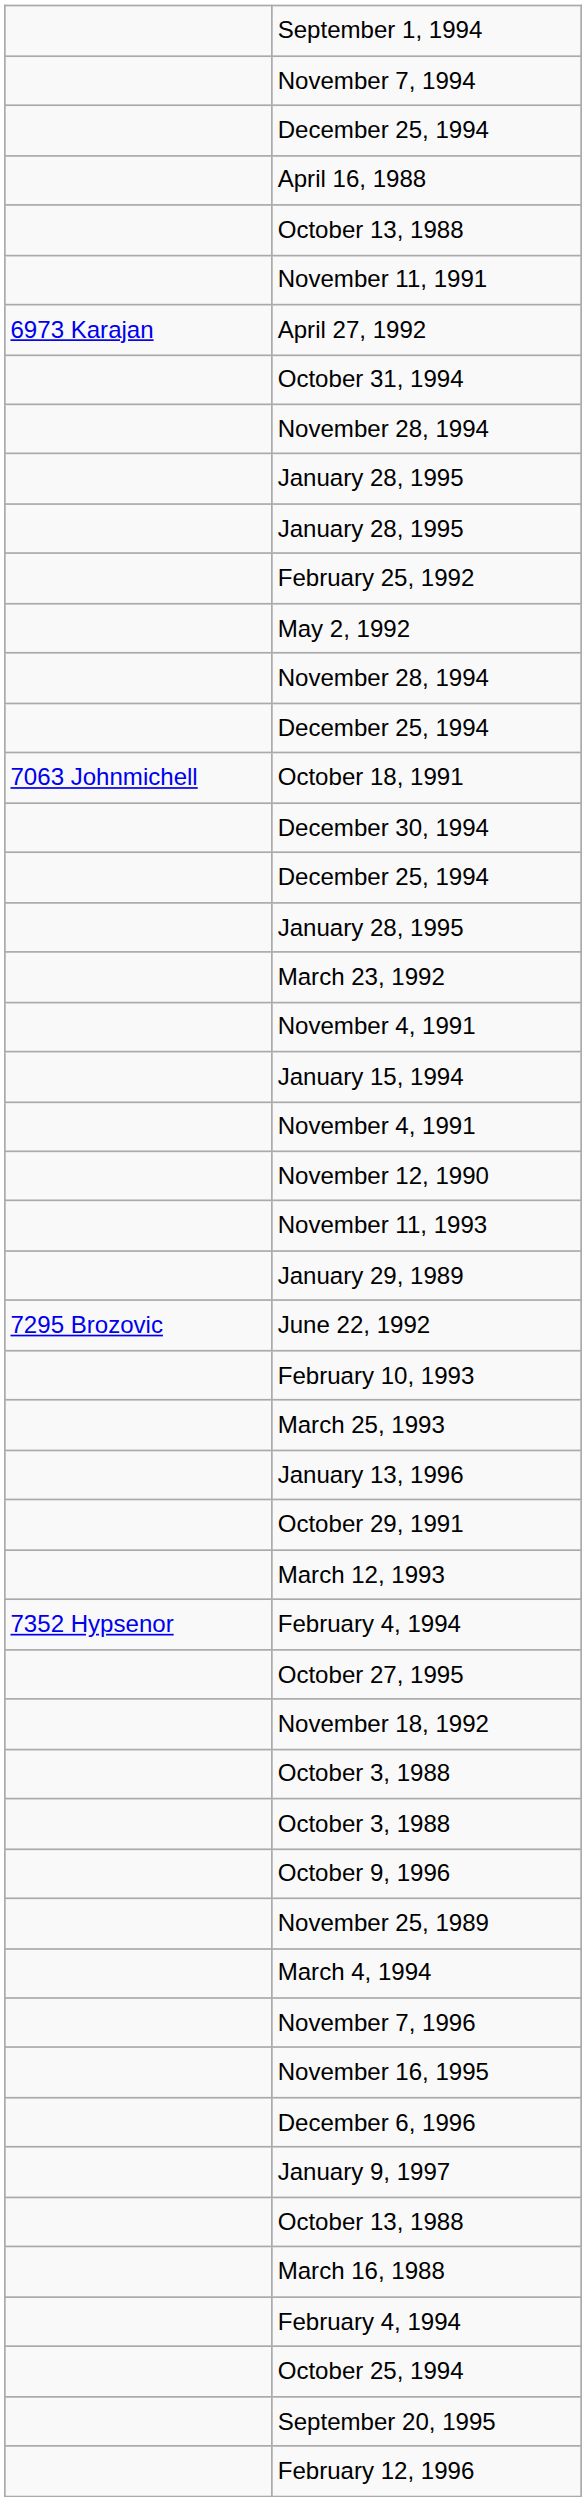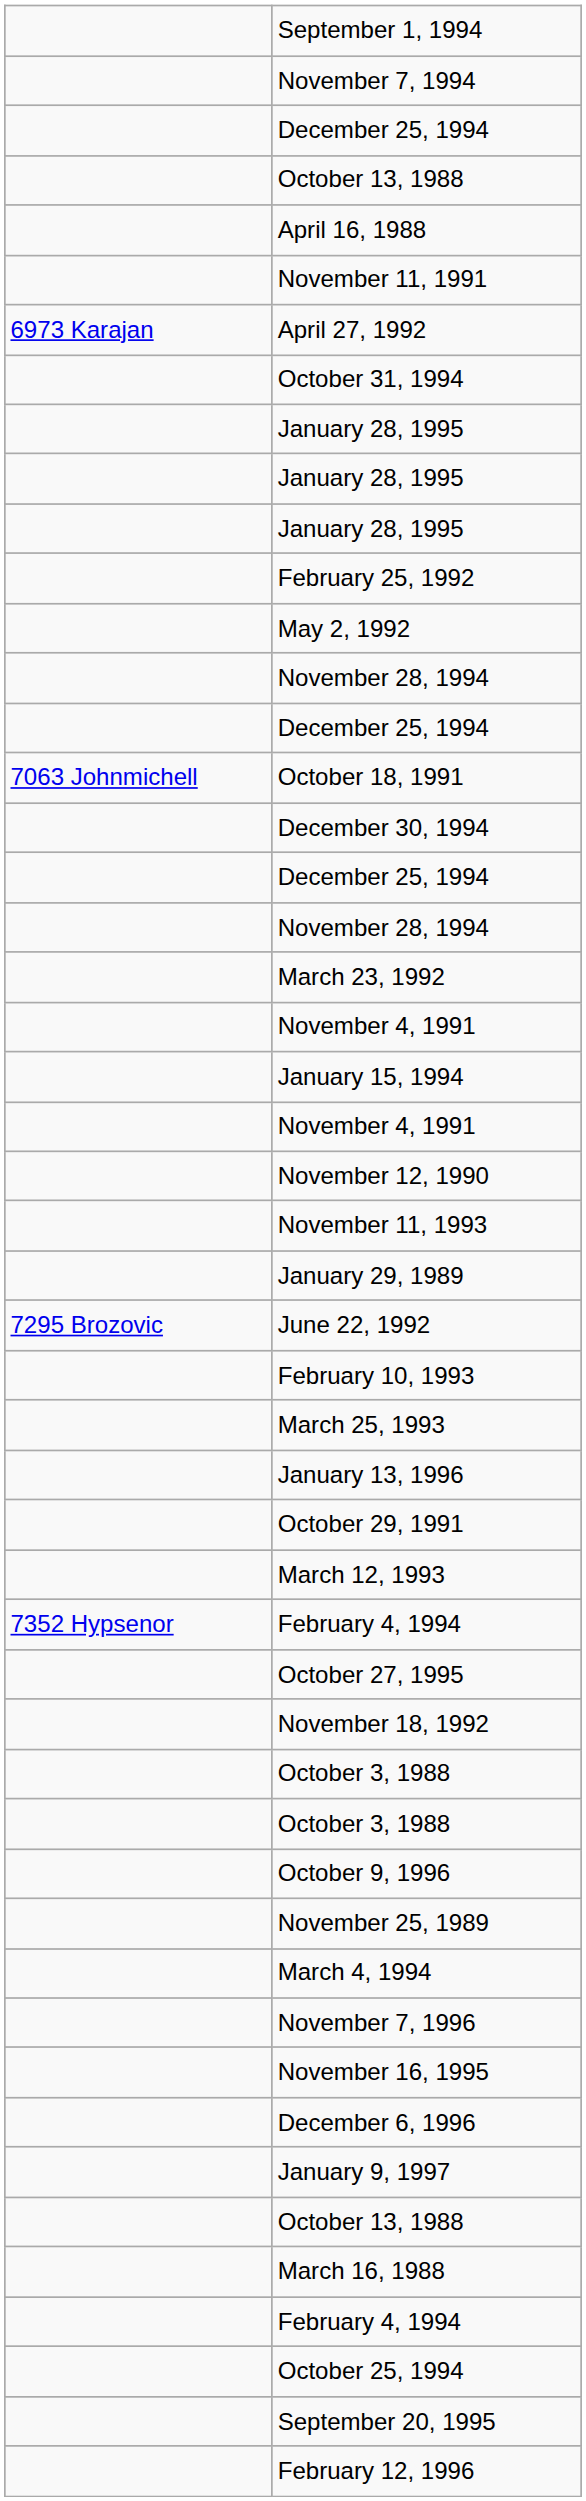(352, 180) April 16, 1988 -> (371, 180) October 13, 1988
(371, 229) October 13, 1988 -> (352, 229) April 16, 1988
(383, 429) November 28, 1994 -> (371, 429) January 28, 1995
(371, 927) January 28, 1995 -> (383, 927) November 28, 1994
